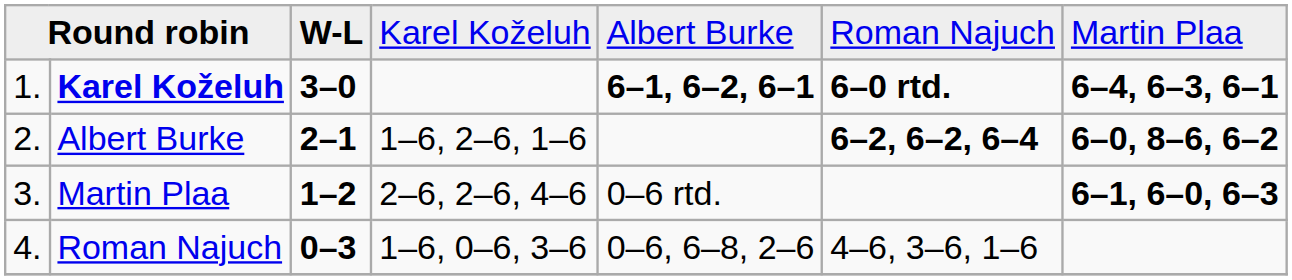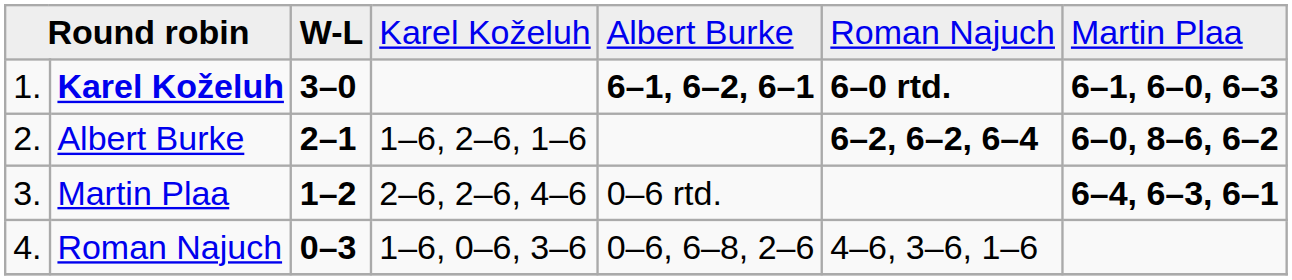(1175, 86) 6–4, 6–3, 6–1 -> (1175, 86) 6–1, 6–0, 6–3
(1175, 193) 6–1, 6–0, 6–3 -> (1175, 193) 6–4, 6–3, 6–1
